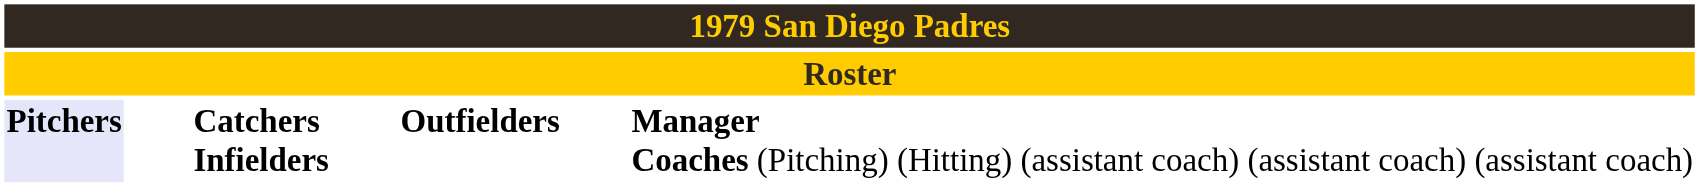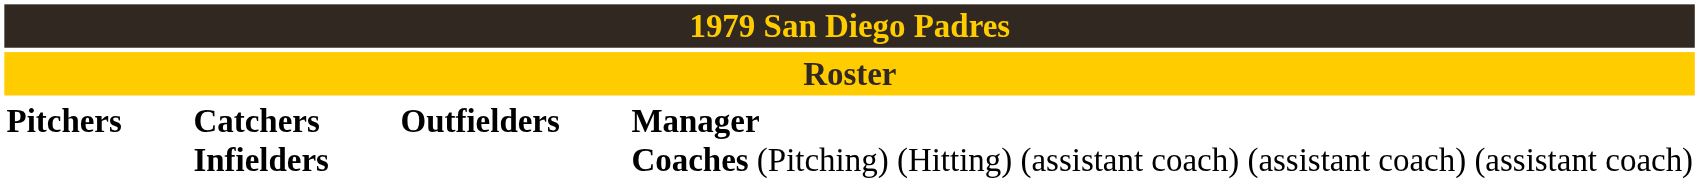(64, 120) lavender background -> (64, 120) no background
